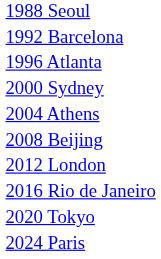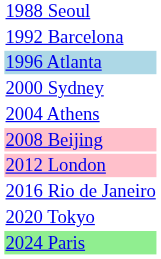(54, 62) no background -> (54, 62) lightblue background
(54, 139) no background -> (54, 139) pink background
(56, 165) no background -> (56, 165) pink background
(45, 242) no background -> (45, 242) lightgreen background
